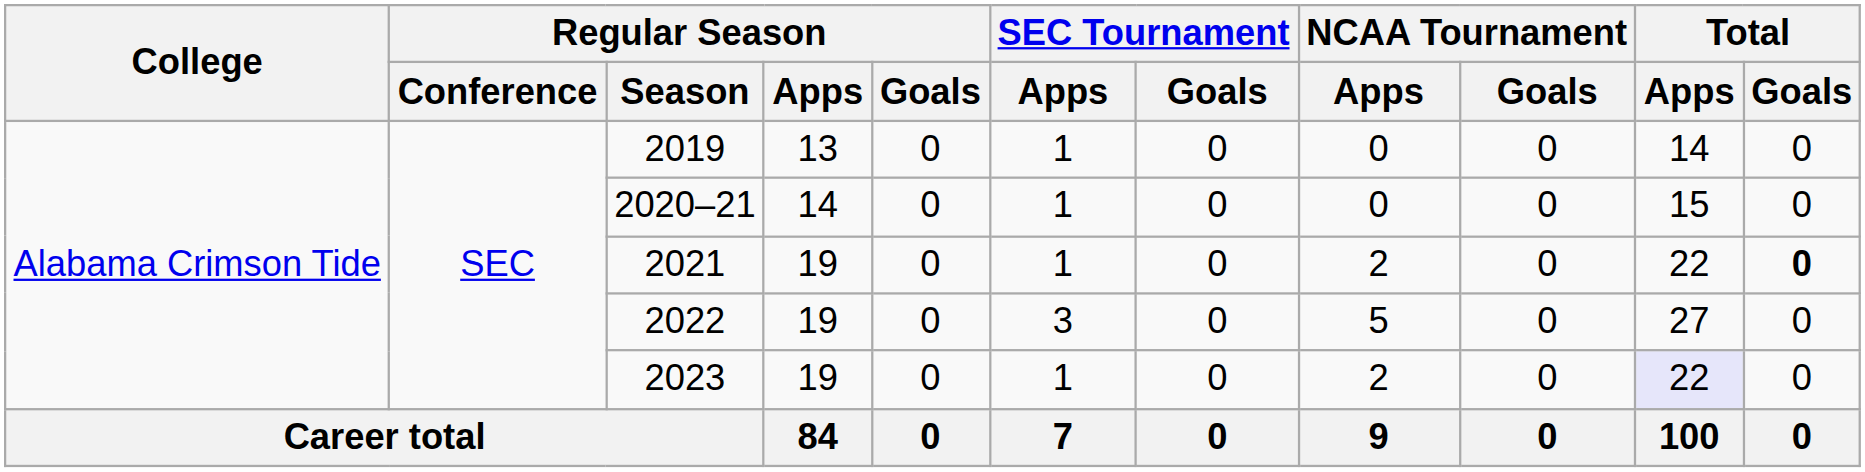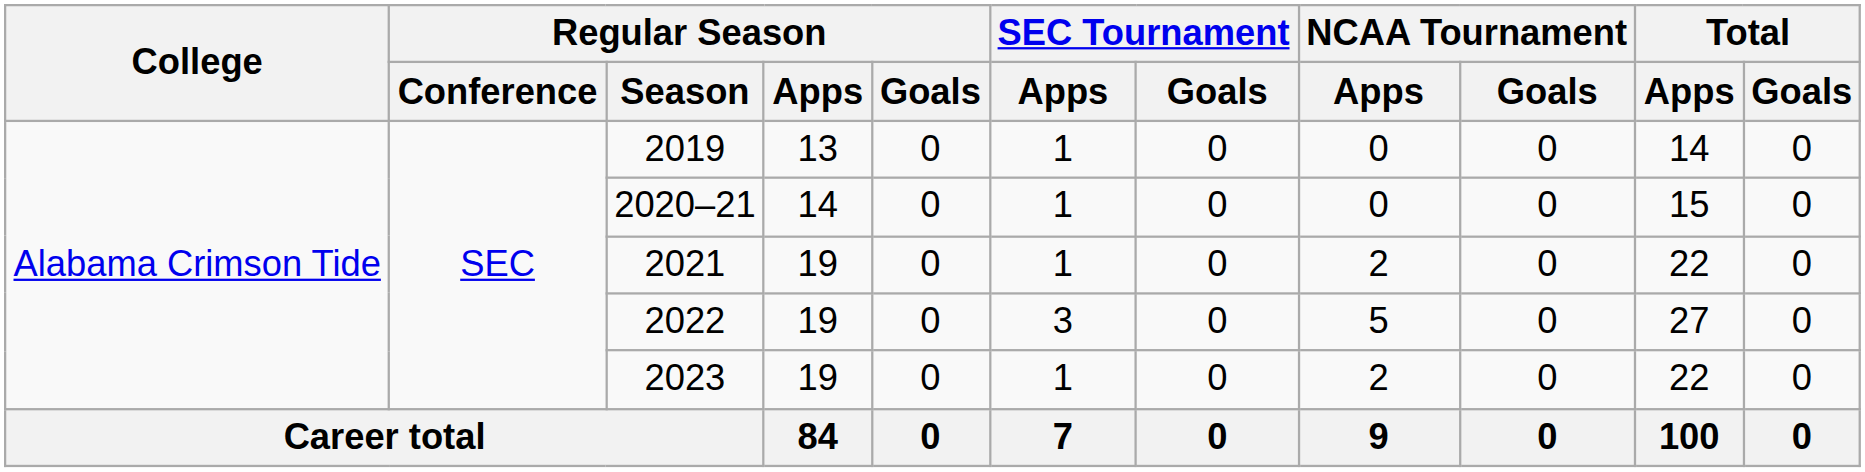(1802, 263) bold -> (1802, 263) normal
(1689, 378) lavender background -> (1689, 378) no background
